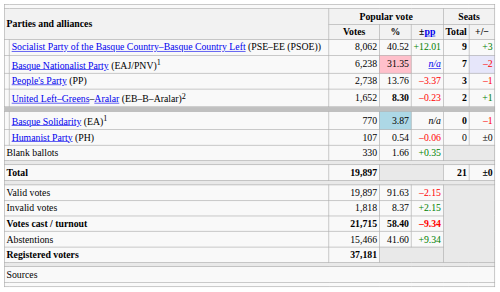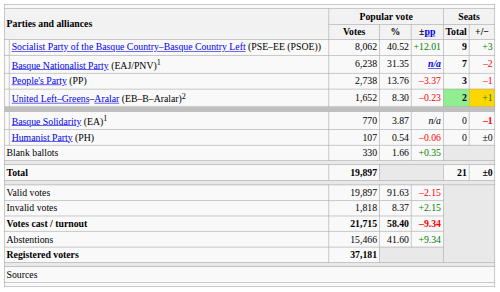(398, 64) pink background -> (398, 64) no background
(435, 64) normal -> (434, 64) bold
(488, 64) lavender background -> (488, 64) no background
(400, 98) bold -> (400, 98) normal
(464, 98) no background -> (464, 98) lightgreen background
(487, 98) no background -> (487, 98) gold background
(400, 120) lightblue background -> (400, 120) no background
(464, 120) bold -> (464, 120) normal
(488, 120) normal -> (488, 120) bold
